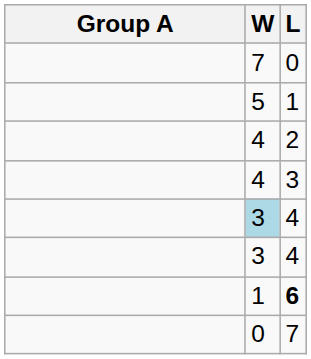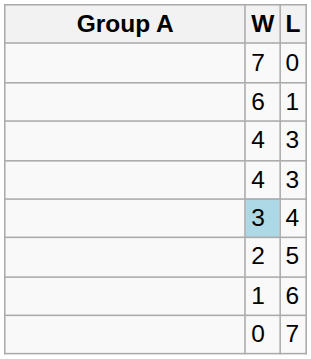(258, 101) 5 -> (258, 101) 6
(292, 140) 2 -> (292, 140) 3
(258, 256) 3 -> (258, 256) 2
(292, 256) 4 -> (292, 256) 5
(292, 295) bold -> (292, 295) normal
